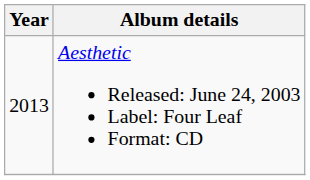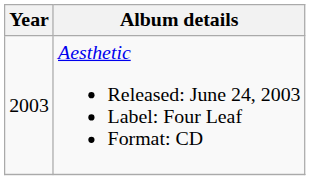(29, 105) 2013 -> (29, 105) 2003
